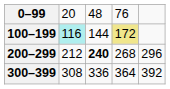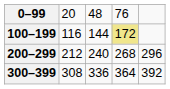(72, 34) paleturquoise background -> (72, 34) no background
(99, 53) bold -> (99, 53) normal
